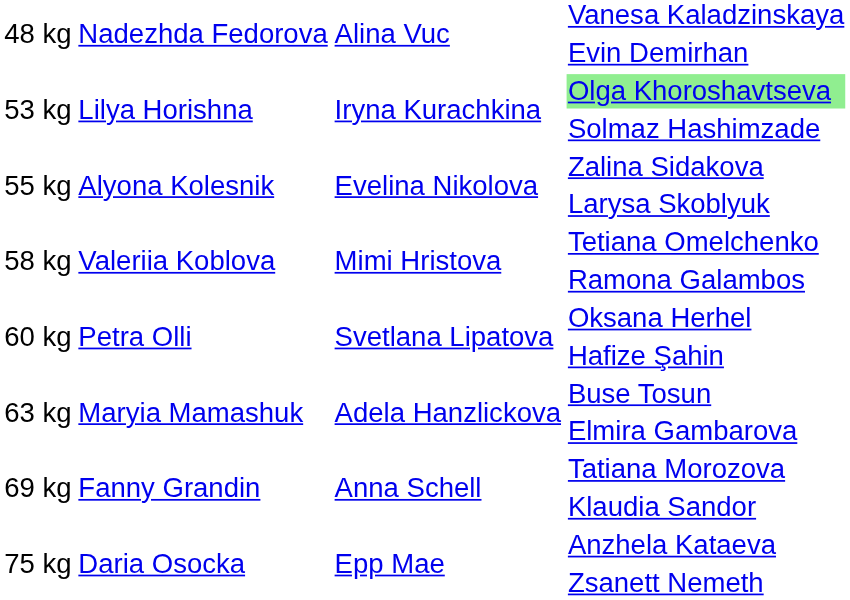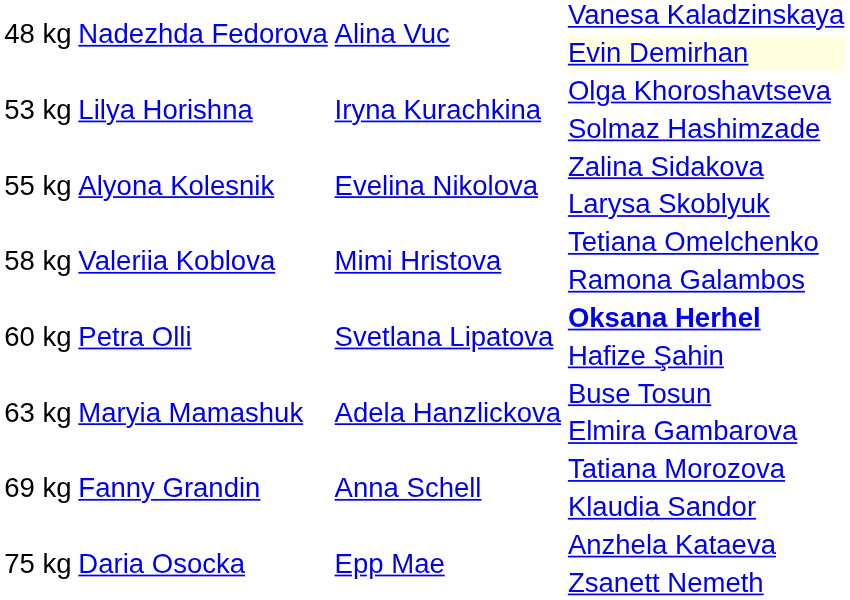(658, 53) no background -> (658, 53) lightyellow background
(699, 90) lightgreen background -> (699, 90) no background
(660, 318) normal -> (664, 318) bold
